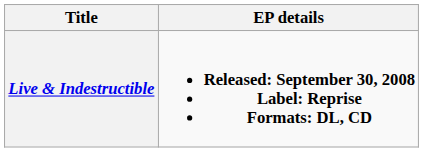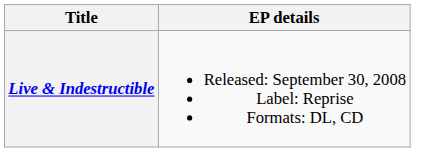(289, 98) bold -> (284, 98) normal
